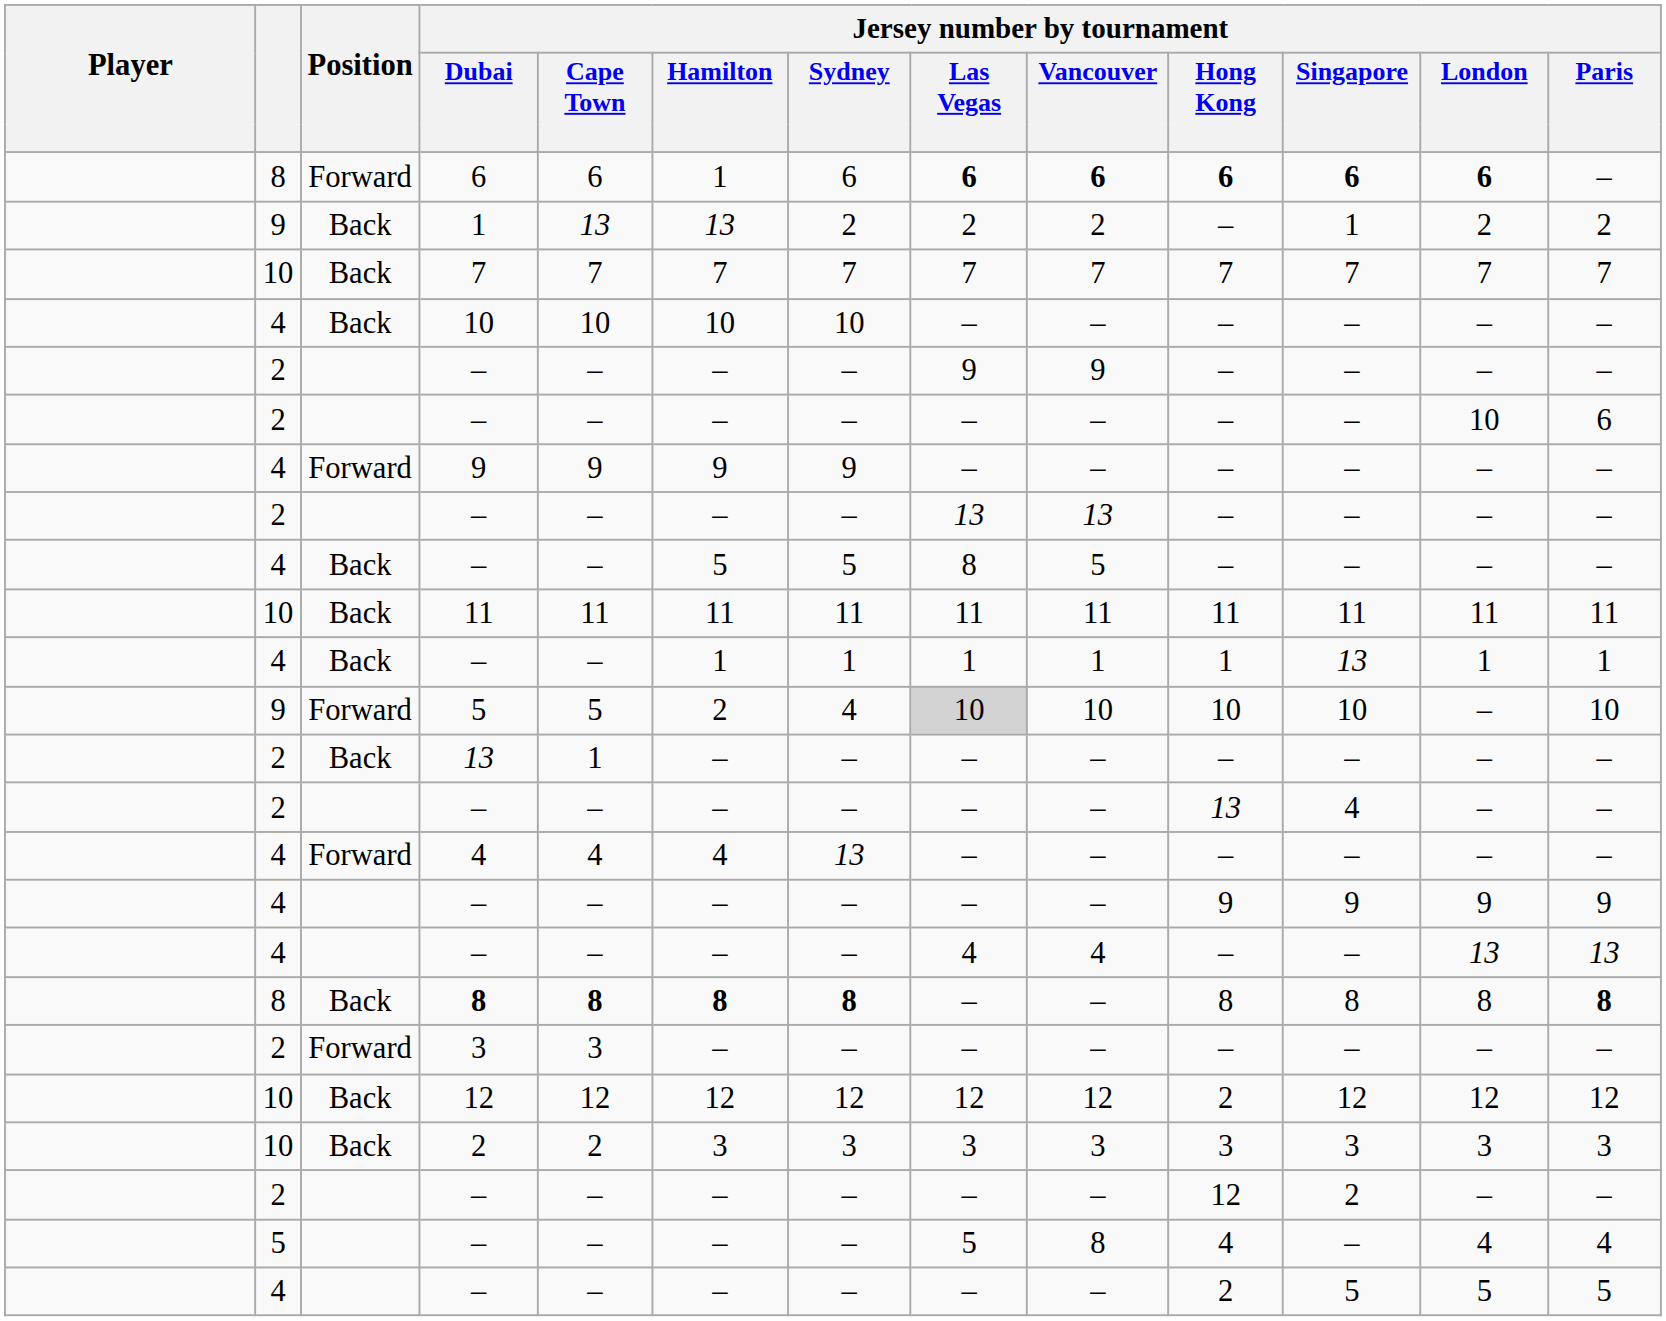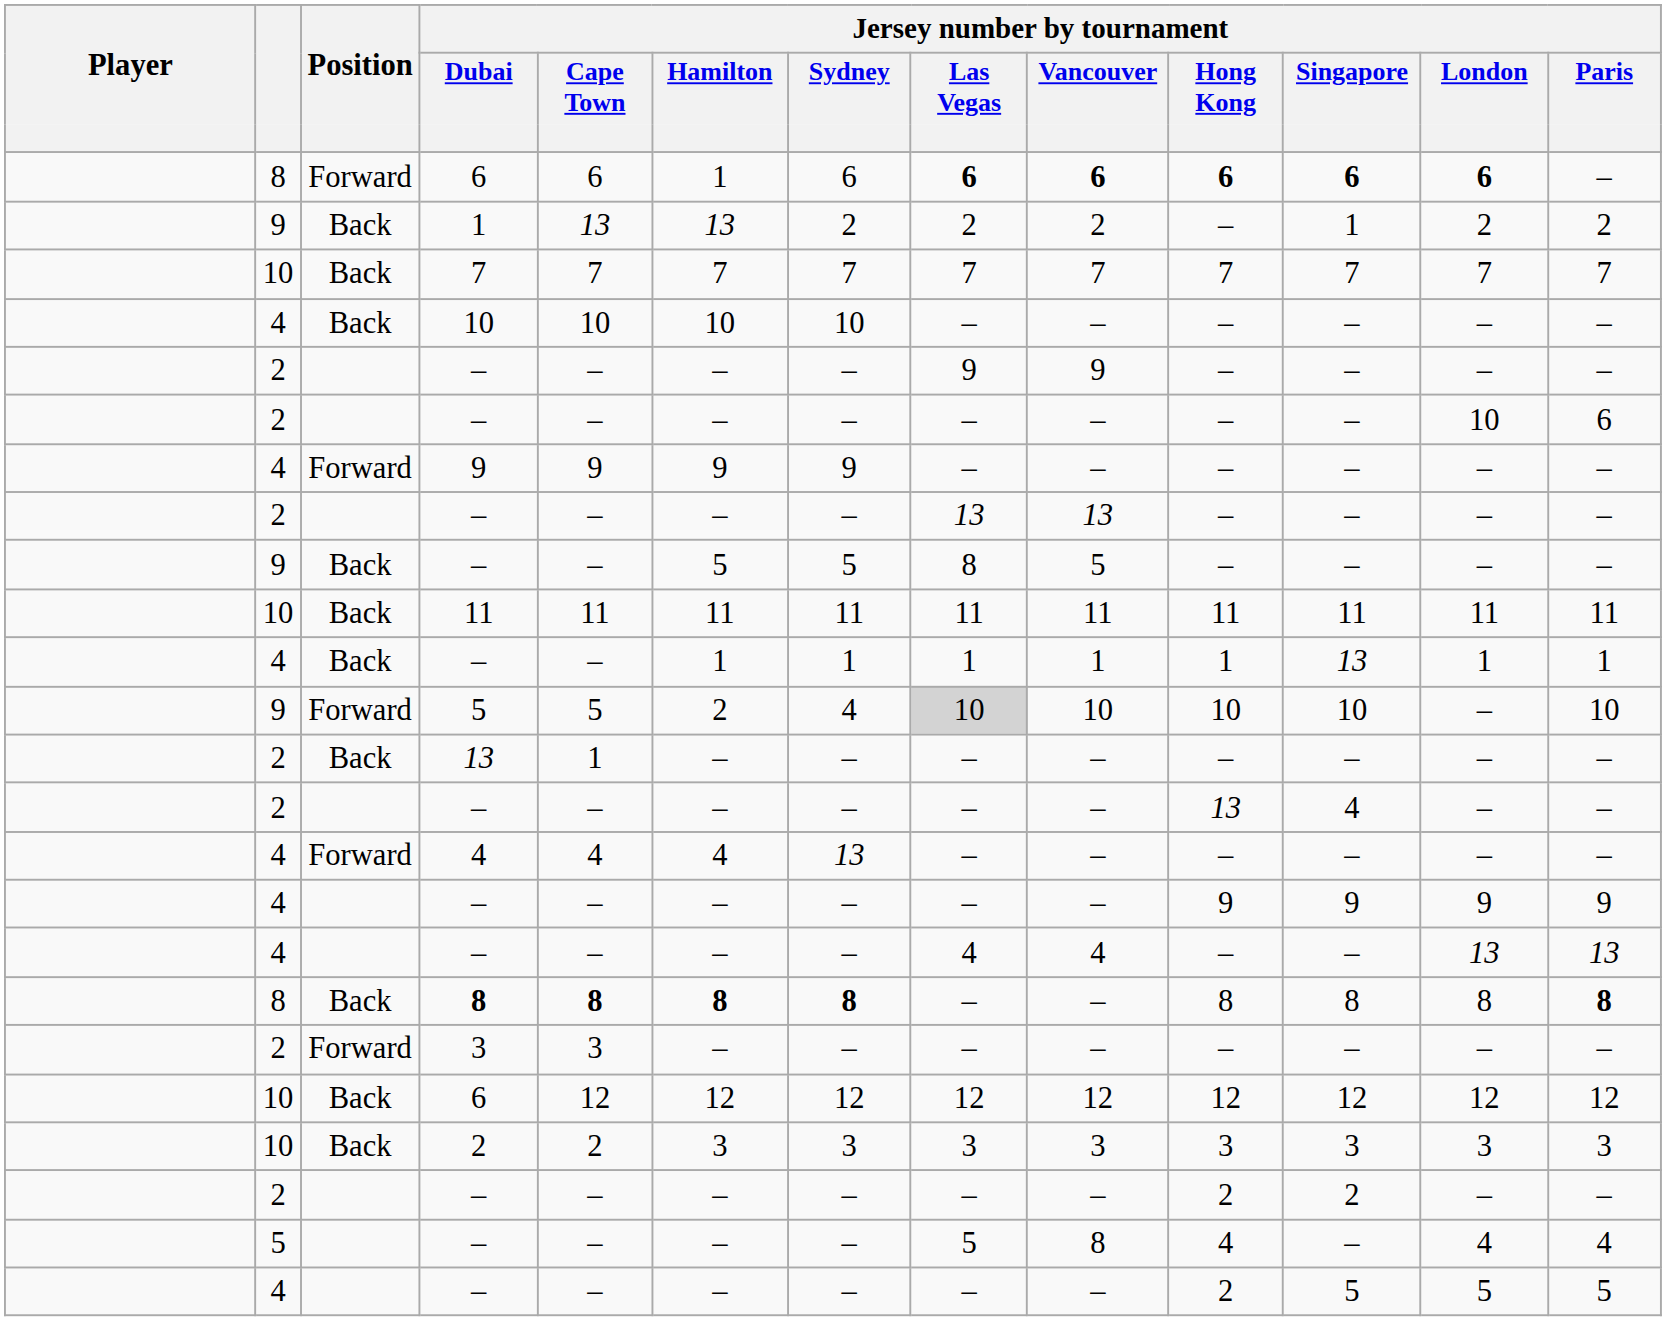(278, 564) 4 -> (278, 564) 9
(479, 1097) 12 -> (479, 1097) 6
(1226, 1097) 2 -> (1226, 1097) 12
(1226, 1194) 12 -> (1226, 1194) 2
